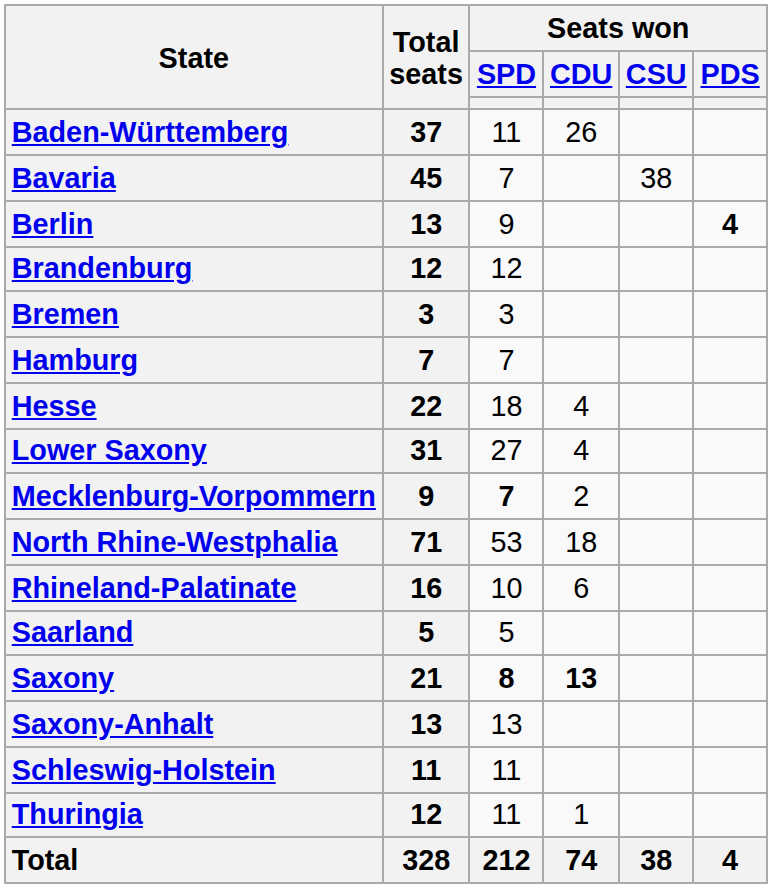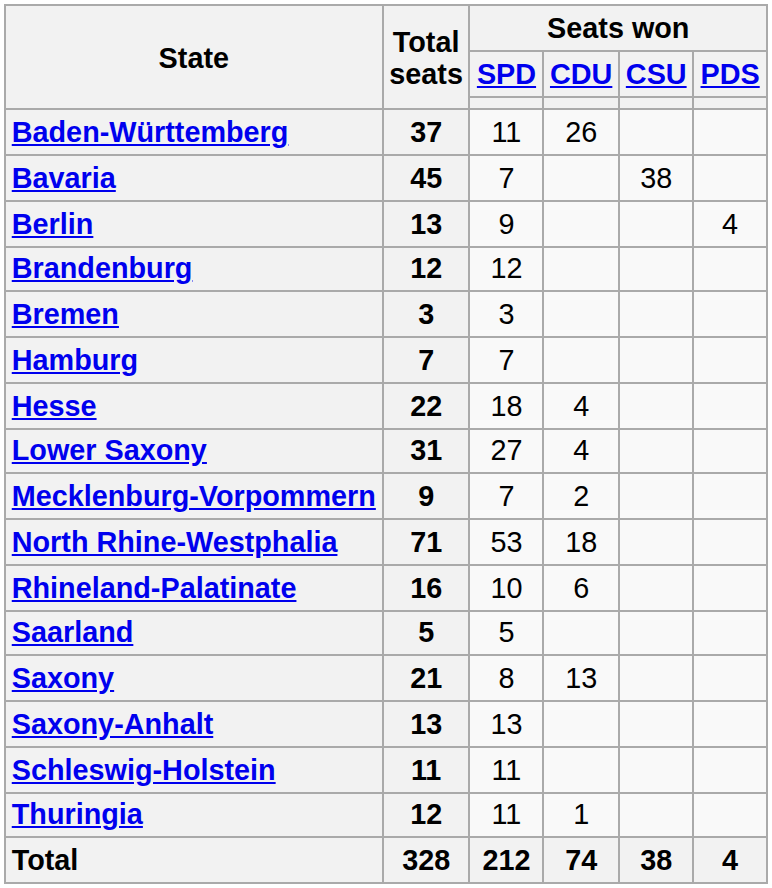(730, 224) bold -> (730, 224) normal
(506, 497) bold -> (506, 497) normal
(506, 679) bold -> (506, 679) normal
(581, 679) bold -> (581, 679) normal
